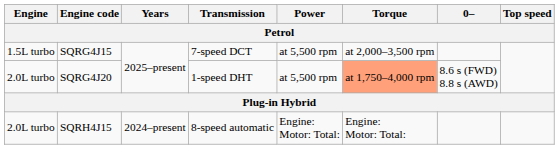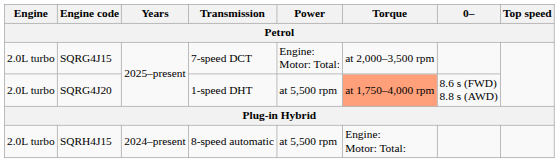(31, 51) 1.5L turbo -> (31, 58) 2.0L turbo
(308, 51) at 5,500 rpm -> (310, 58) Engine: Motor: Total:
(310, 128) Engine: Motor: Total: -> (308, 141) at 5,500 rpm
